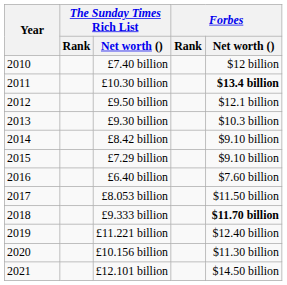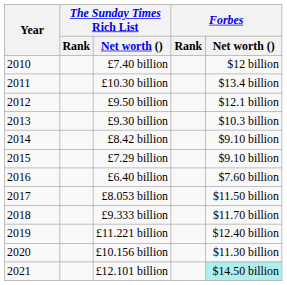(248, 83) bold -> (249, 83) normal
(245, 214) bold -> (246, 214) normal
(246, 271) no background -> (246, 271) paleturquoise background
